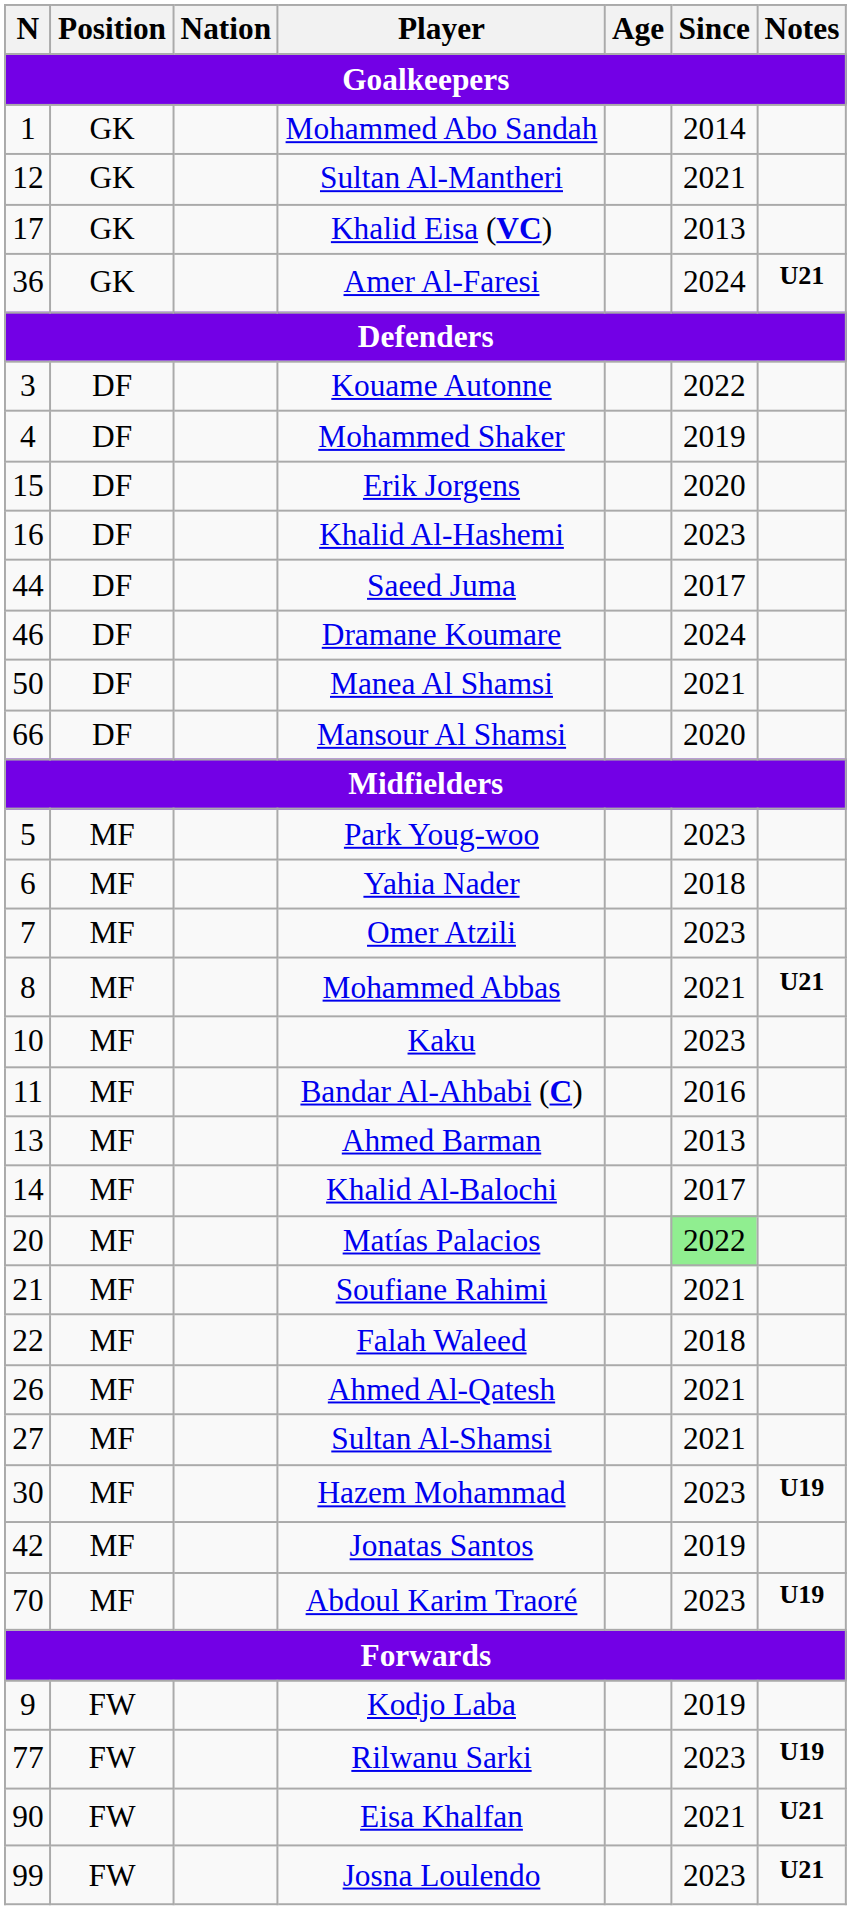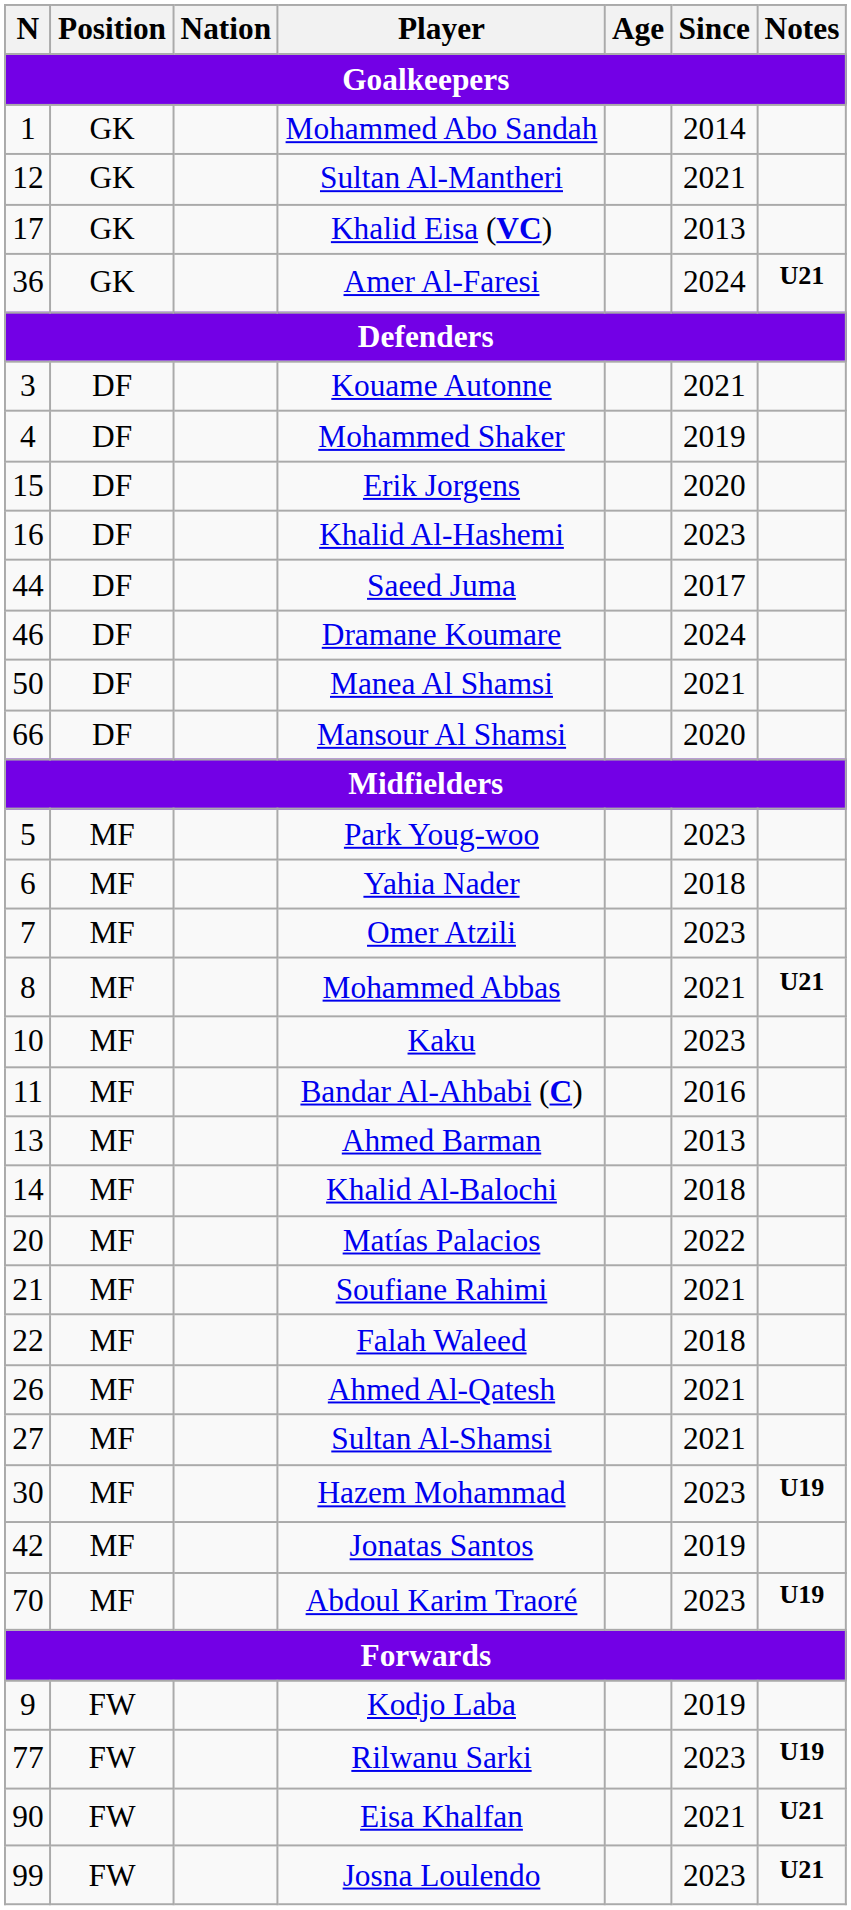(714, 385) 2022 -> (714, 385) 2021
(714, 1190) 2017 -> (714, 1190) 2018
(714, 1239) lightgreen background -> (714, 1239) no background
